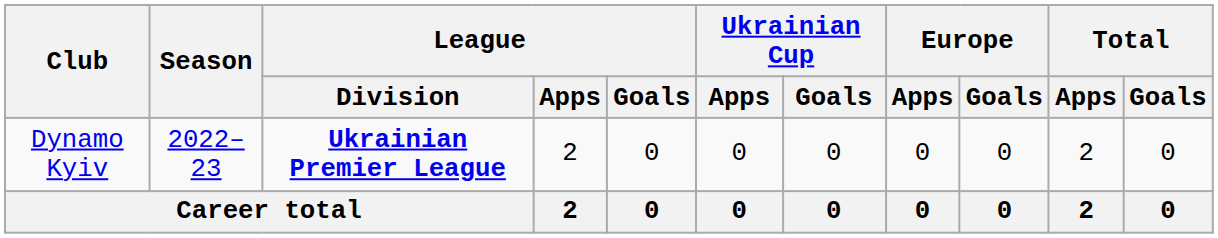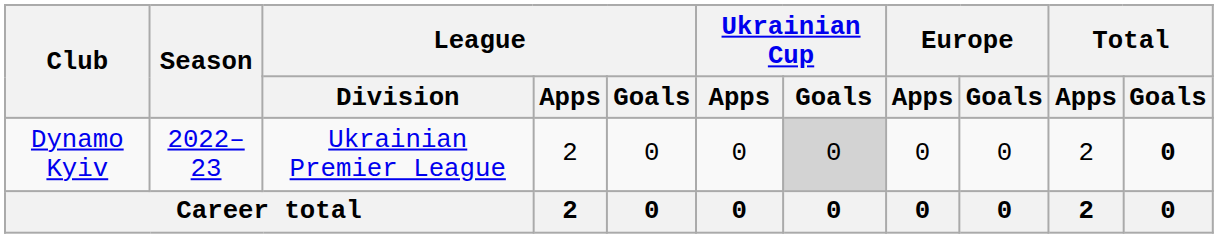(398, 154) bold -> (398, 154) normal
(834, 154) no background -> (834, 154) lightgrey background
(1168, 154) normal -> (1168, 154) bold
